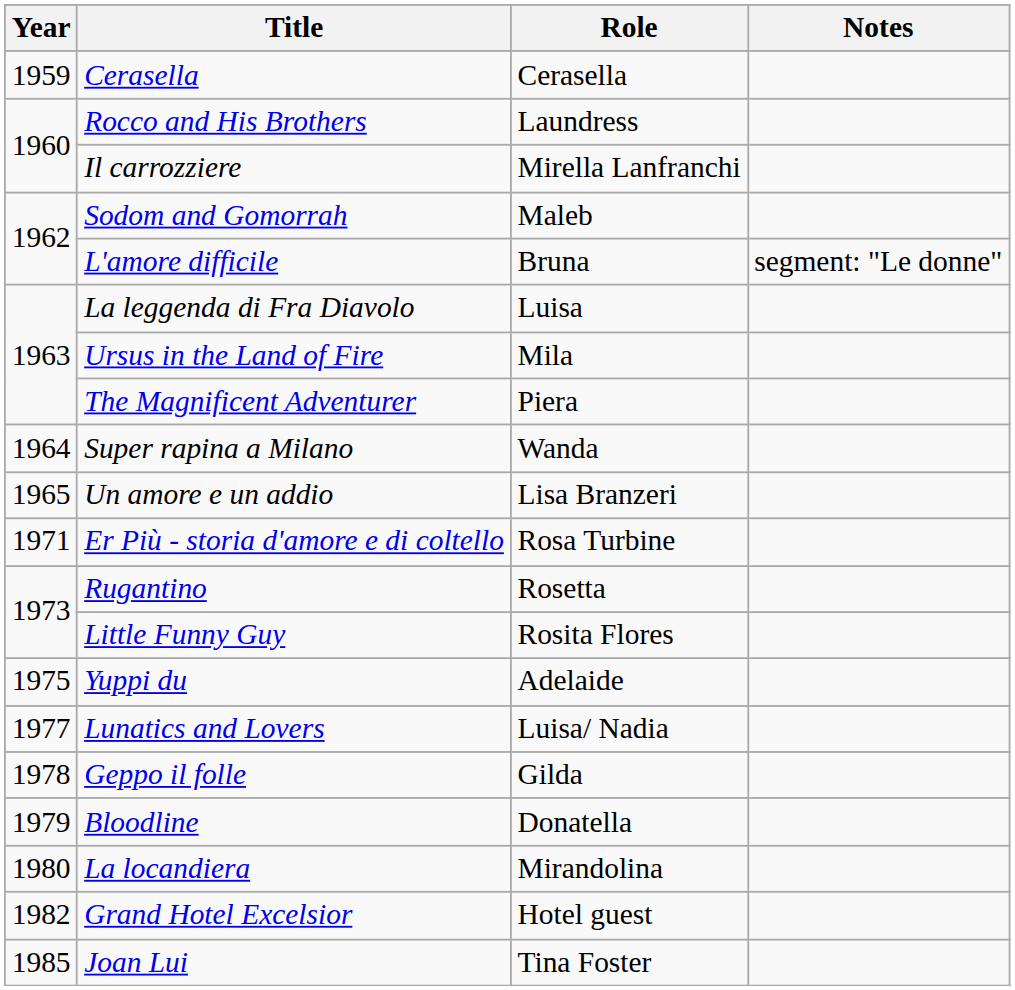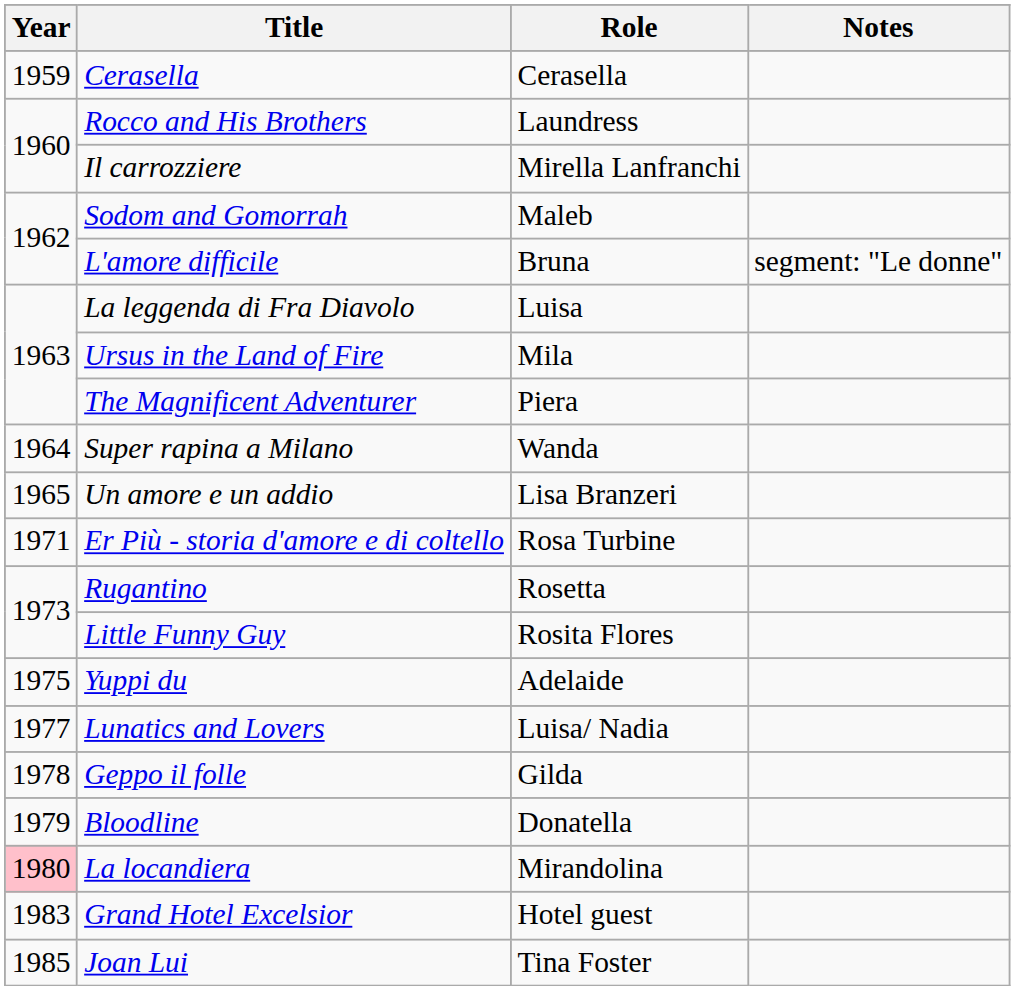(41, 868) no background -> (41, 868) pink background
(41, 914) 1982 -> (41, 914) 1983
